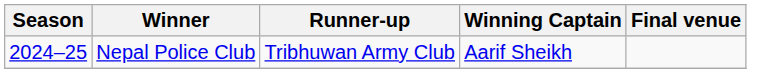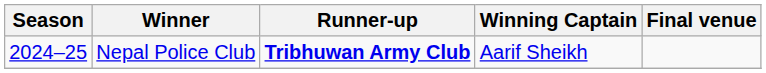(360, 52) normal -> (367, 52) bold
